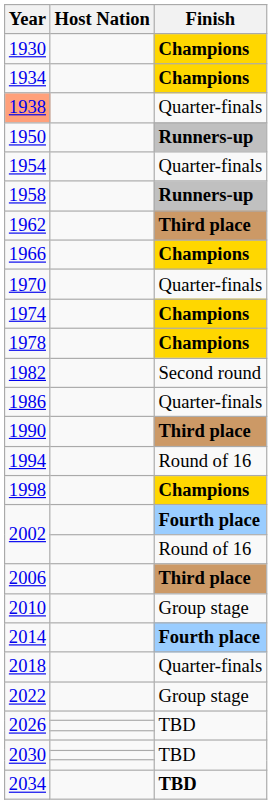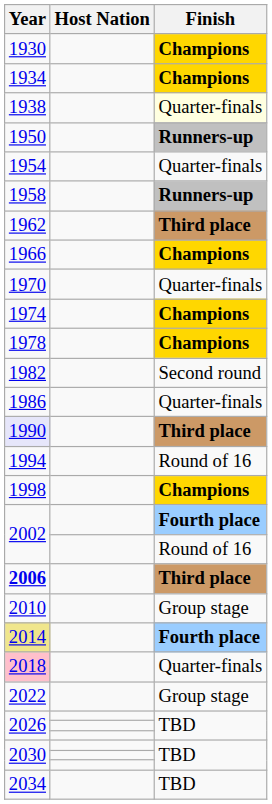(27, 107) lightsalmon background -> (27, 107) no background
(210, 107) no background -> (210, 107) lightyellow background
(27, 431) no background -> (27, 431) lavender background
(27, 578) normal -> (27, 578) bold
(27, 637) no background -> (27, 637) khaki background
(27, 666) no background -> (27, 666) pink background
(178, 784) bold -> (177, 784) normal
